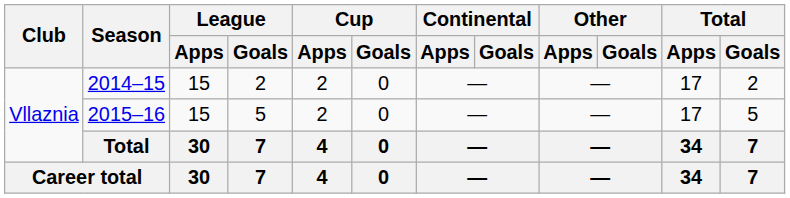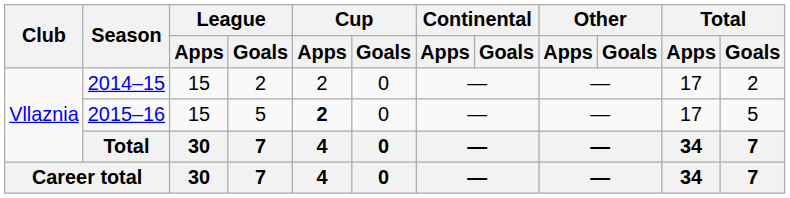(322, 114) normal -> (322, 114) bold
